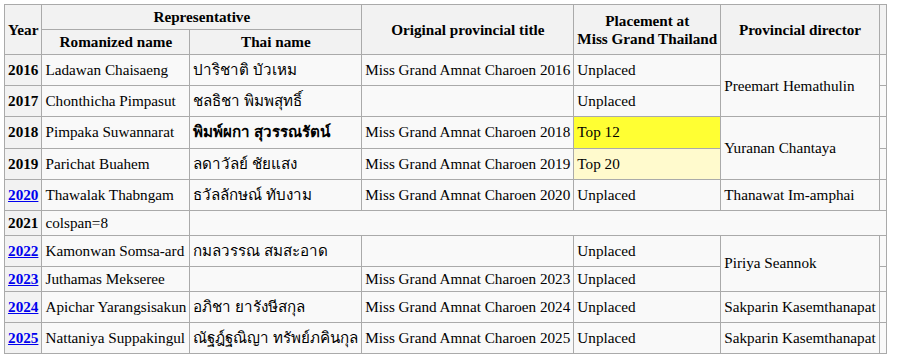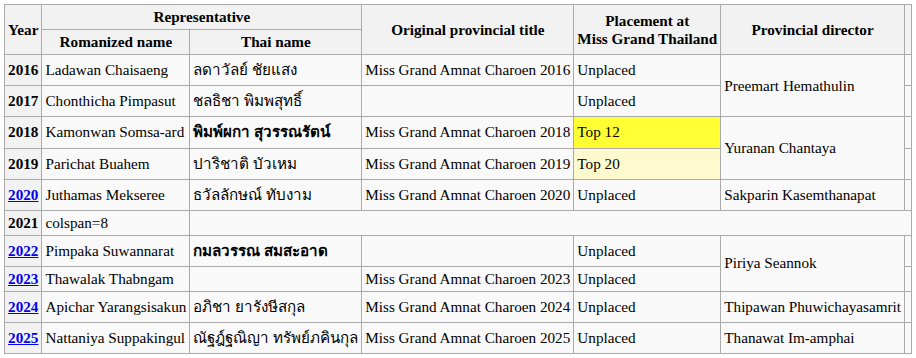(245, 70) ปาริชาติ บัวเหม -> (245, 70) ลดาวัลย์ ชัยแสง
(110, 132) Pimpaka Suwannarat -> (115, 132) Kamonwan Somsa-ard
(245, 163) ลดาวัลย์ ชัยแสง -> (245, 163) ปาริชาติ บัวเหม
(110, 194) Thawalak Thabngam -> (105, 194) Juthamas Mekseree
(789, 194) Thanawat Im-amphai -> (800, 194) Sakparin Kasemthanapat
(115, 250) Kamonwan Somsa-ard -> (110, 250) Pimpaka Suwannarat
(261, 250) normal -> (261, 250) bold
(105, 278) Juthamas Mekseree -> (110, 278) Thawalak Thabngam
(800, 306) Sakparin Kasemthanapat -> (813, 306) Thipawan Phuwichayasamrit
(800, 337) Sakparin Kasemthanapat -> (789, 337) Thanawat Im-amphai
